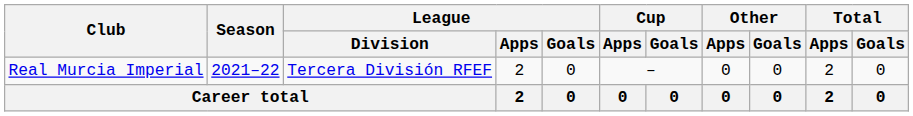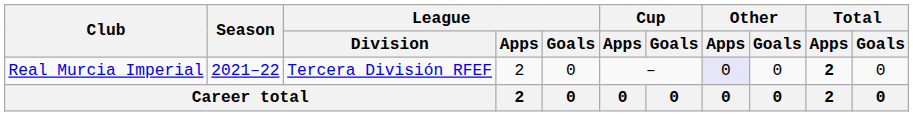(726, 71) no background -> (726, 71) lavender background
(829, 71) normal -> (829, 71) bold
